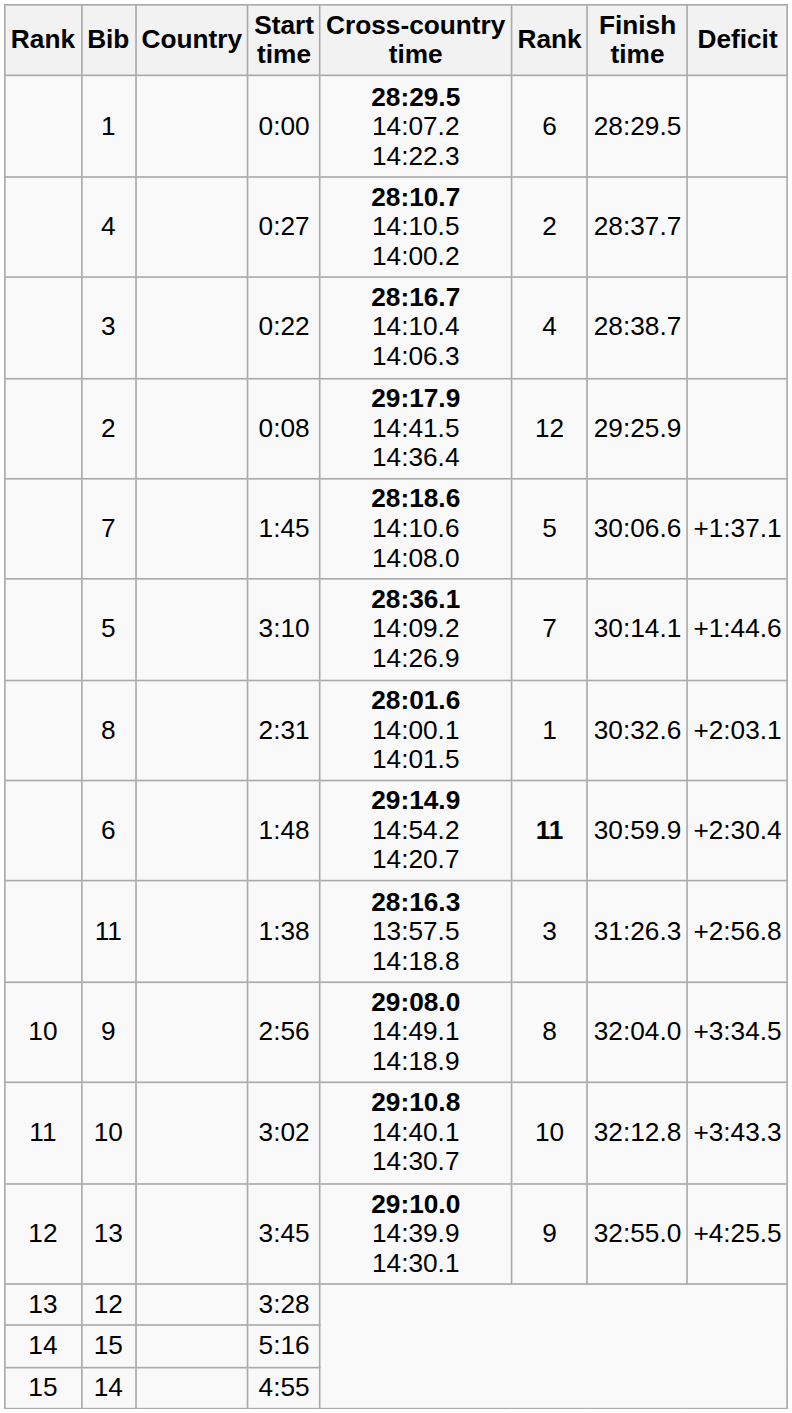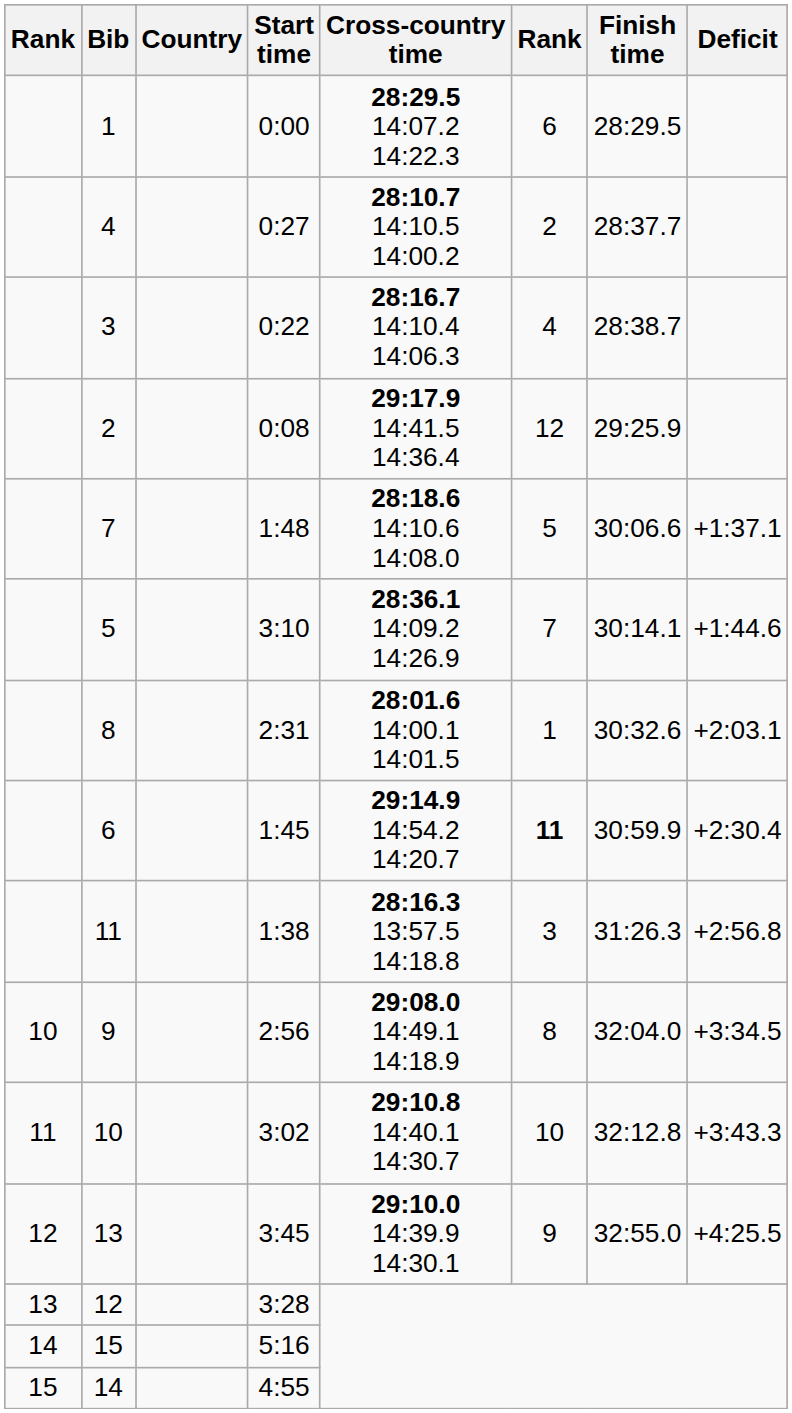(284, 528) 1:45 -> (284, 528) 1:48
(284, 830) 1:48 -> (284, 830) 1:45
